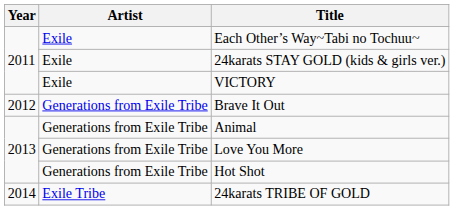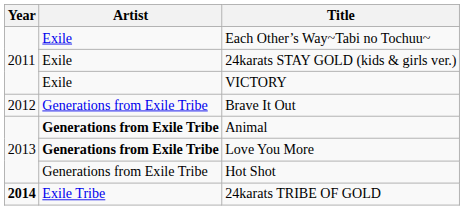(125, 127) normal -> (131, 127) bold
(125, 149) normal -> (131, 149) bold
(22, 194) normal -> (22, 194) bold
